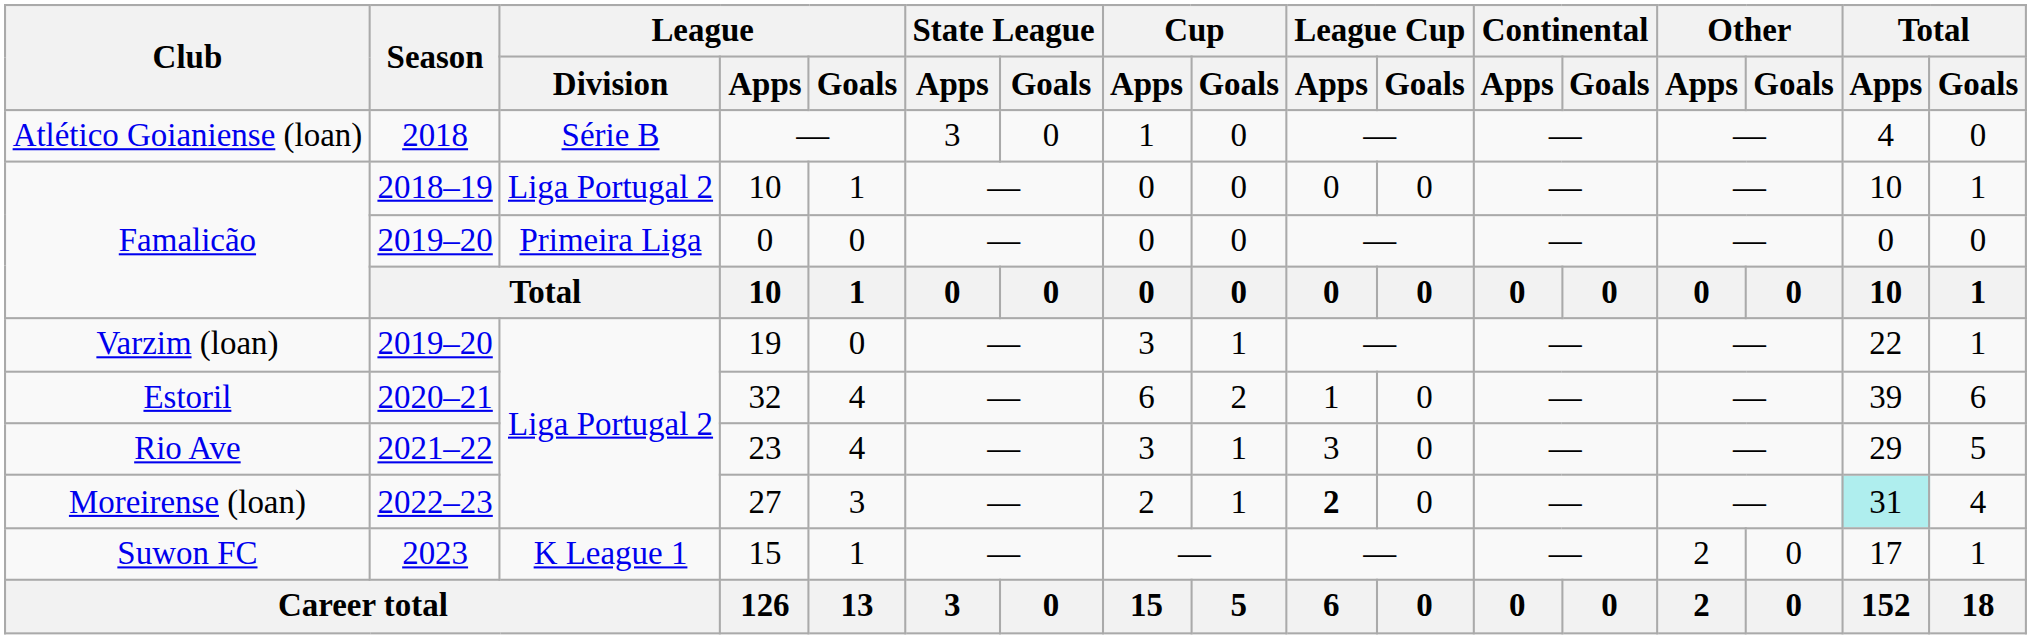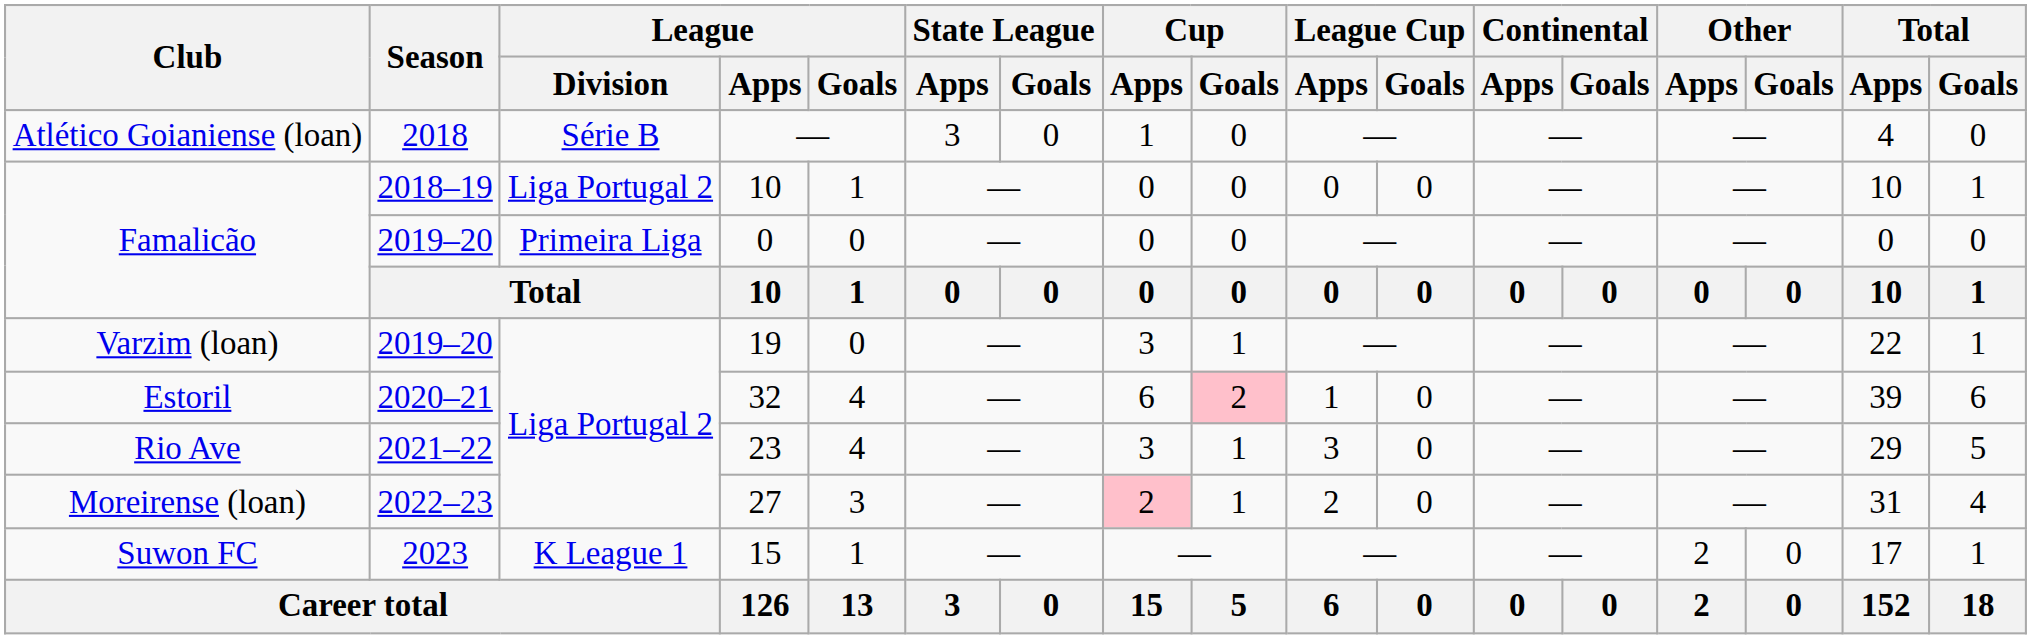(1239, 396) no background -> (1239, 396) pink background
(1147, 501) no background -> (1147, 501) pink background
(1331, 501) bold -> (1331, 501) normal
(1886, 501) paleturquoise background -> (1886, 501) no background
